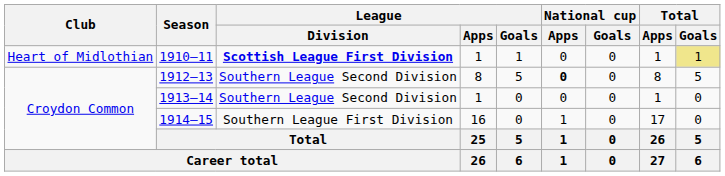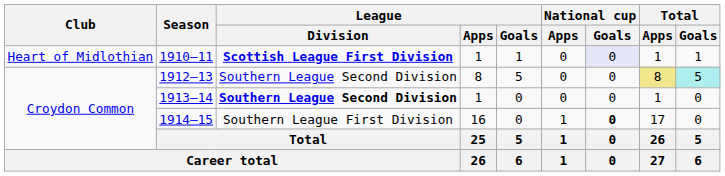(612, 56) no background -> (612, 56) lavender background
(698, 56) khaki background -> (698, 56) no background
(563, 77) bold -> (563, 77) normal
(658, 77) no background -> (658, 77) khaki background
(698, 77) no background -> (698, 77) paleturquoise background
(338, 98) normal -> (338, 98) bold
(612, 119) normal -> (612, 119) bold
